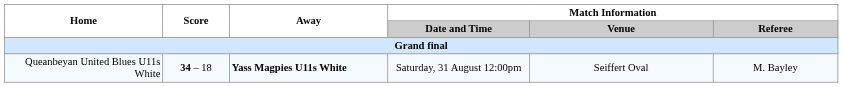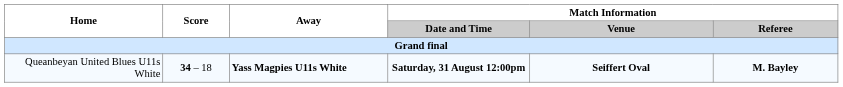(459, 68) normal -> (459, 68) bold
(621, 68) normal -> (621, 68) bold
(775, 68) normal -> (775, 68) bold
